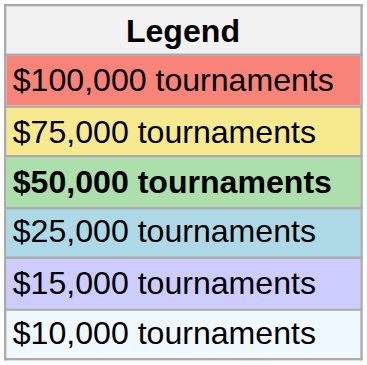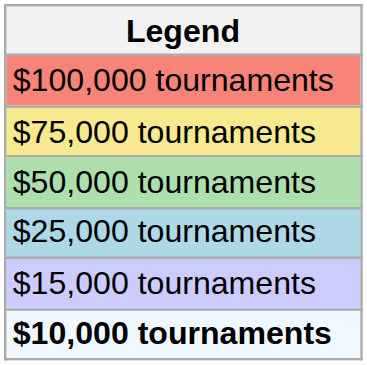(172, 182) bold -> (164, 182) normal
(164, 334) normal -> (172, 334) bold
